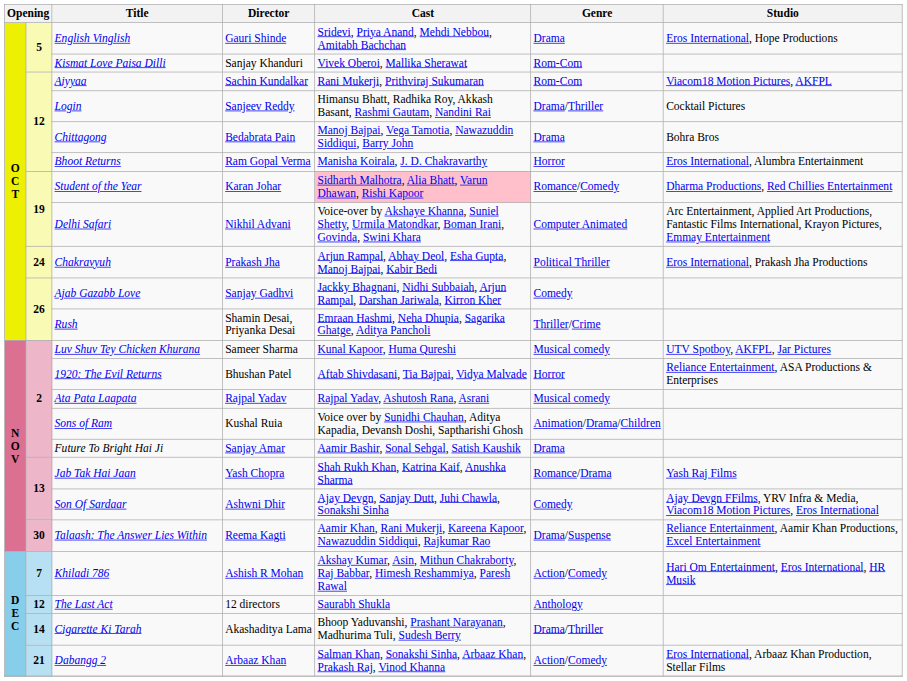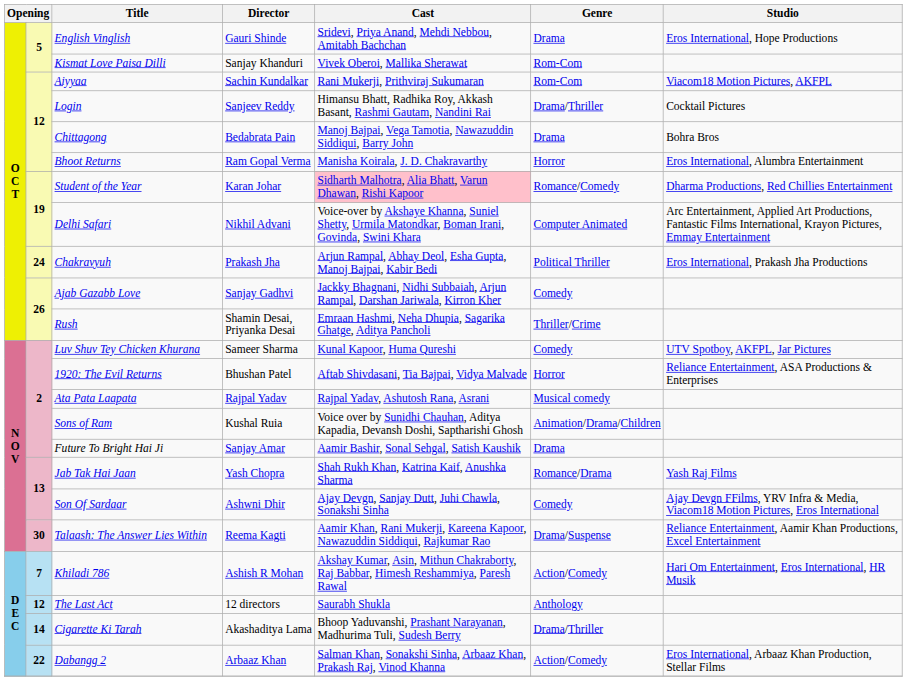(572, 349) Musical comedy -> (553, 349) Comedy
(39, 660) 21 -> (39, 660) 22
